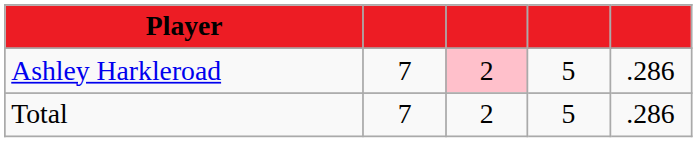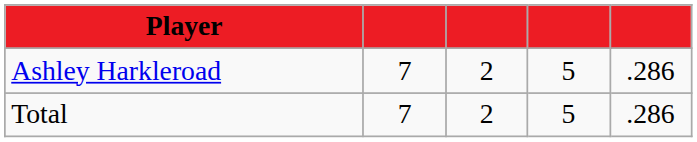(487, 70) pink background -> (487, 70) no background
